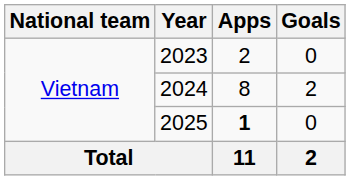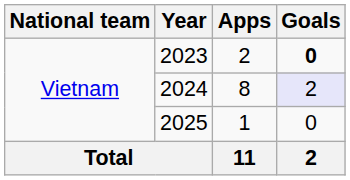(311, 55) normal -> (311, 55) bold
(311, 89) no background -> (311, 89) lavender background
(244, 123) bold -> (244, 123) normal
